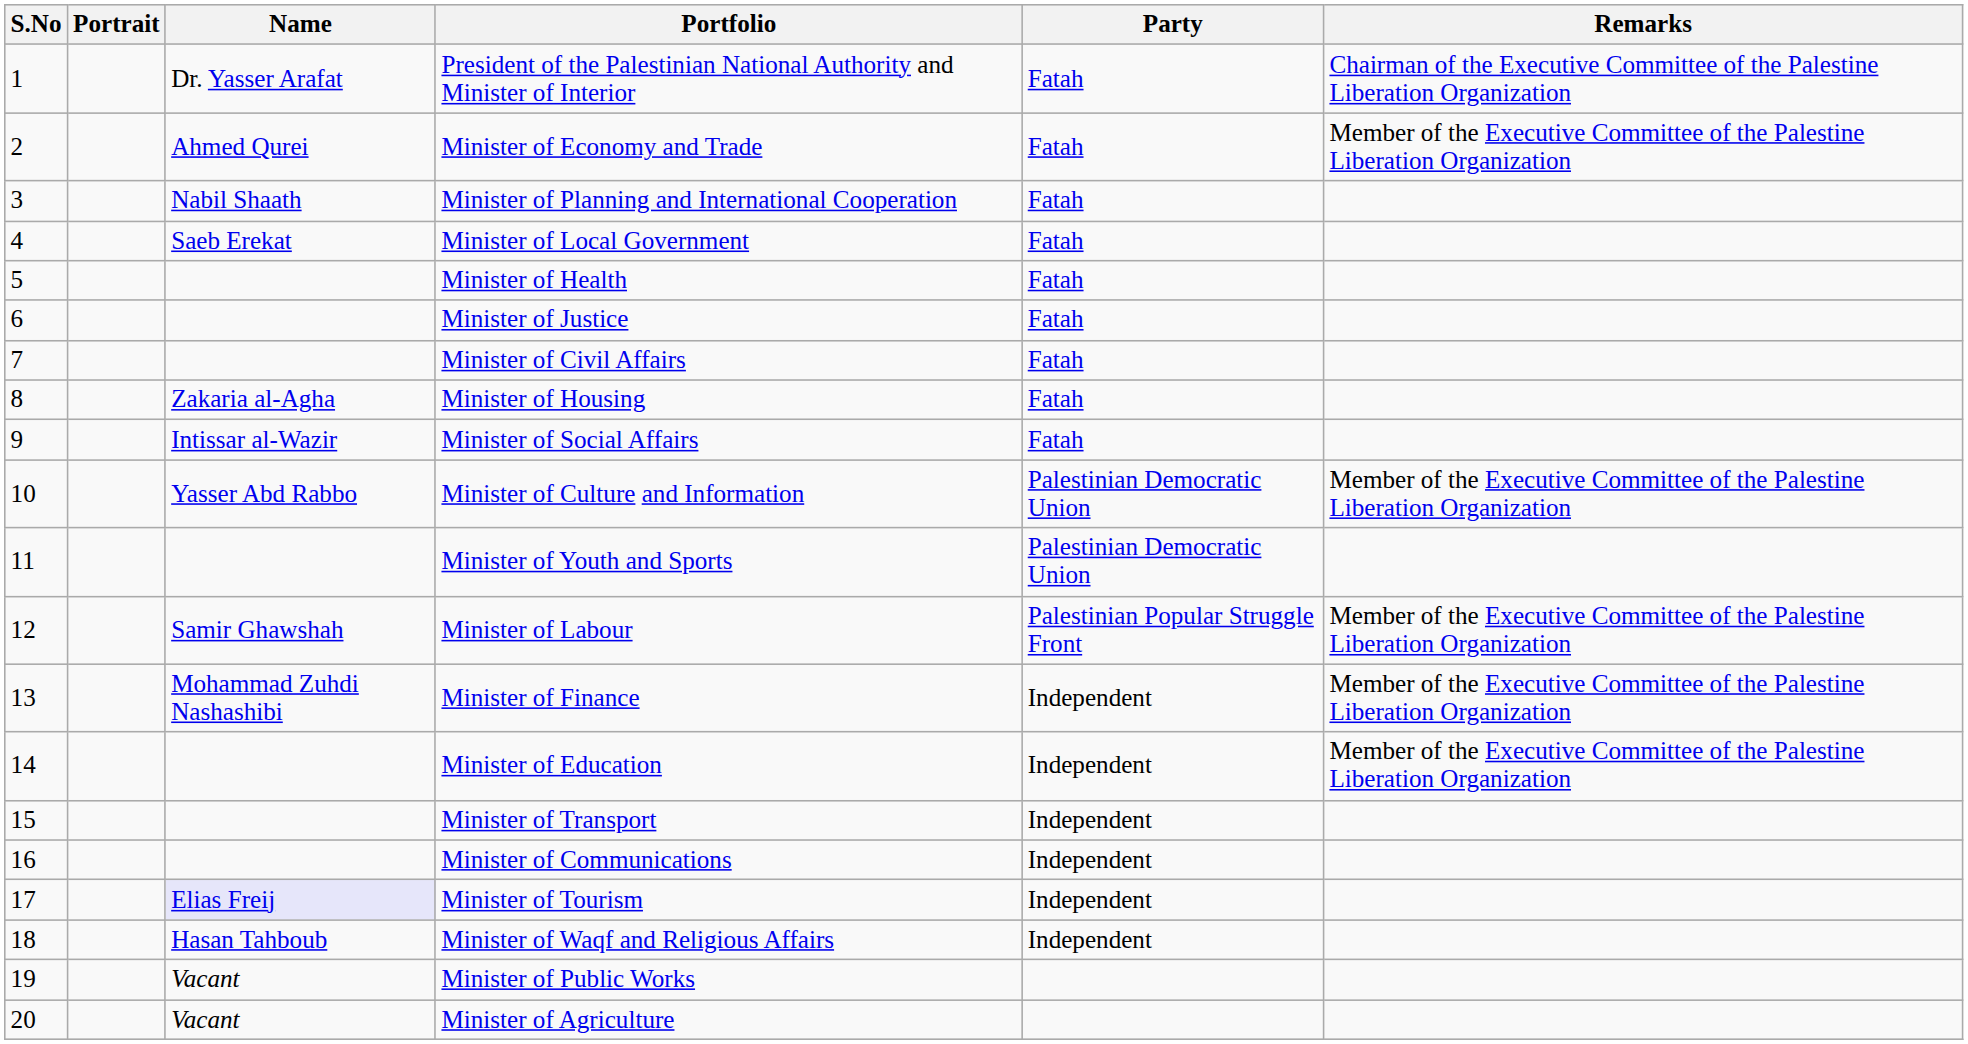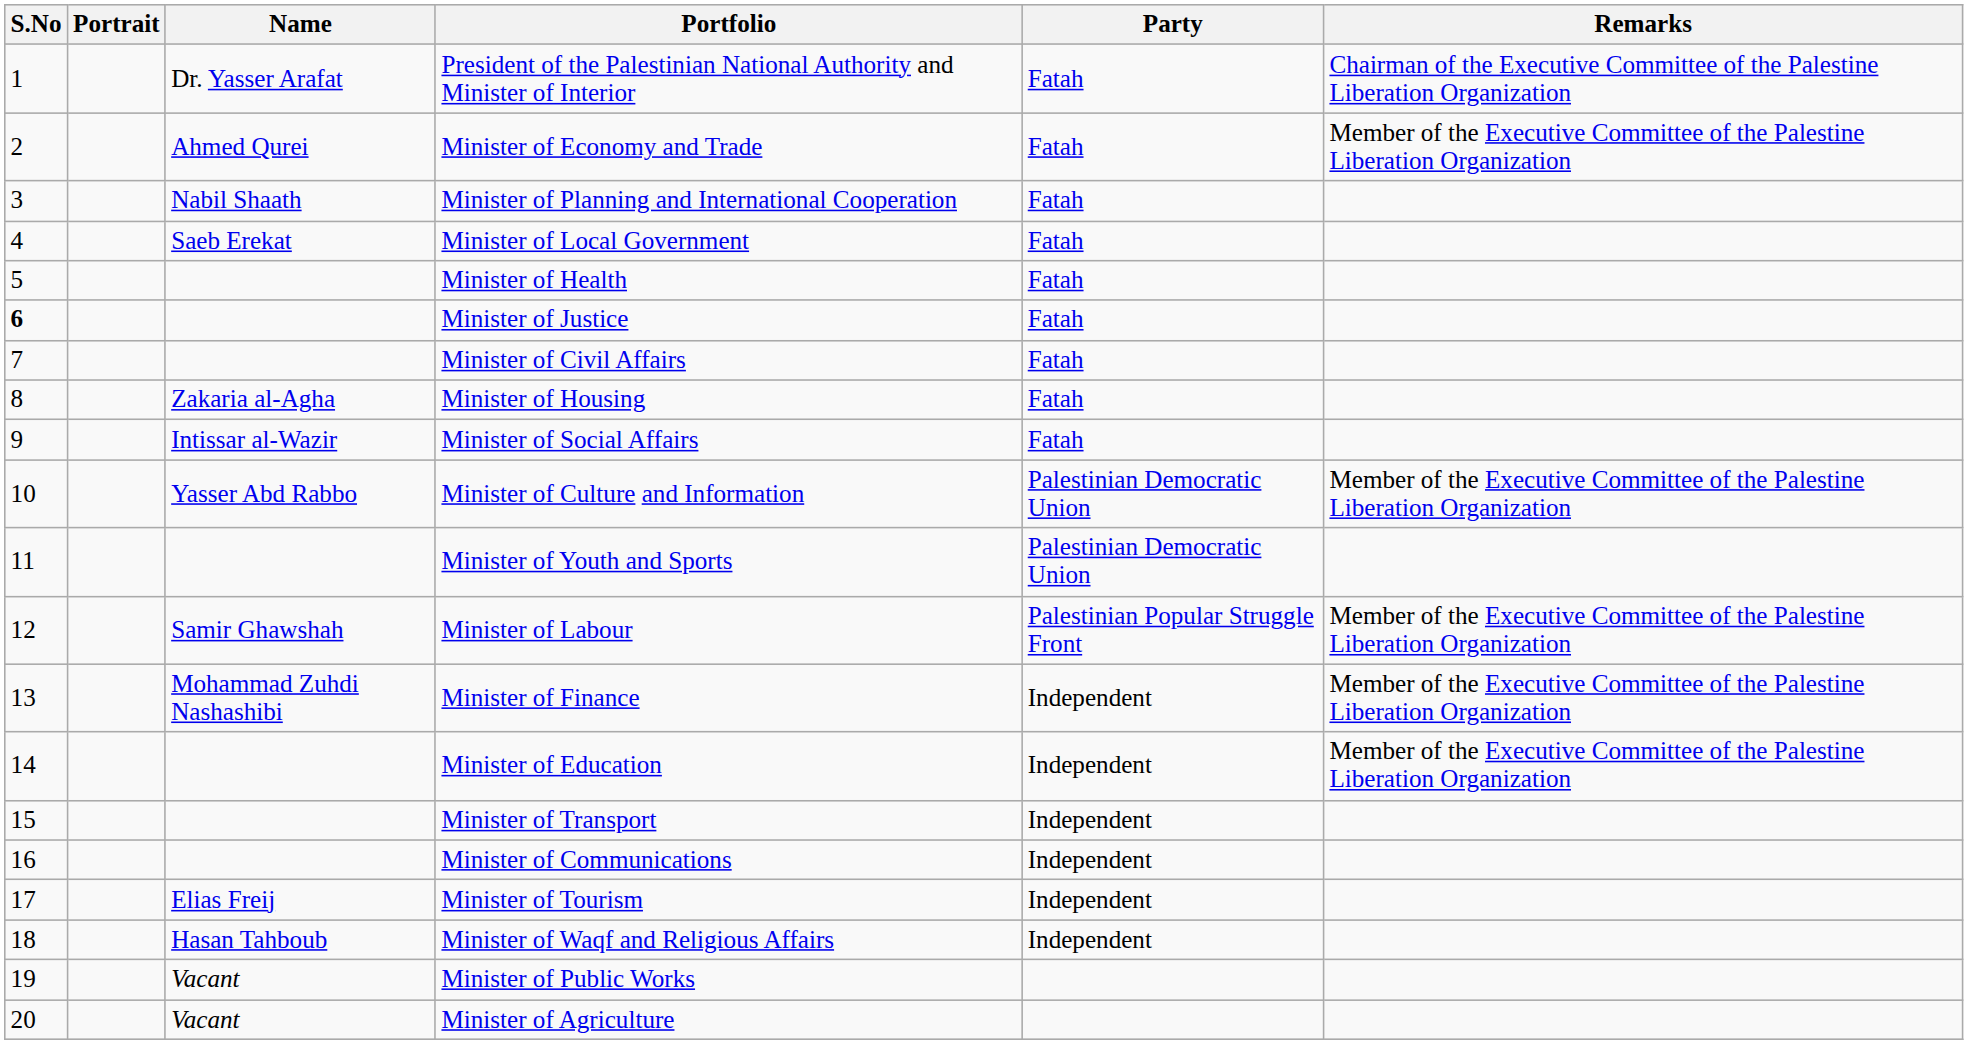(17, 319) normal -> (17, 319) bold
(223, 899) lavender background -> (223, 899) no background
